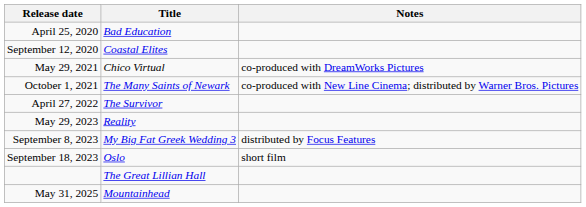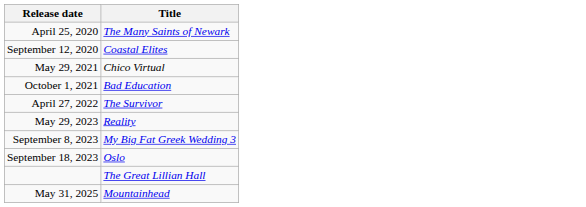- column: (410, 13)
(137, 31) Bad Education -> (166, 31) The Many Saints of Newark
(166, 85) The Many Saints of Newark -> (137, 85) Bad Education
